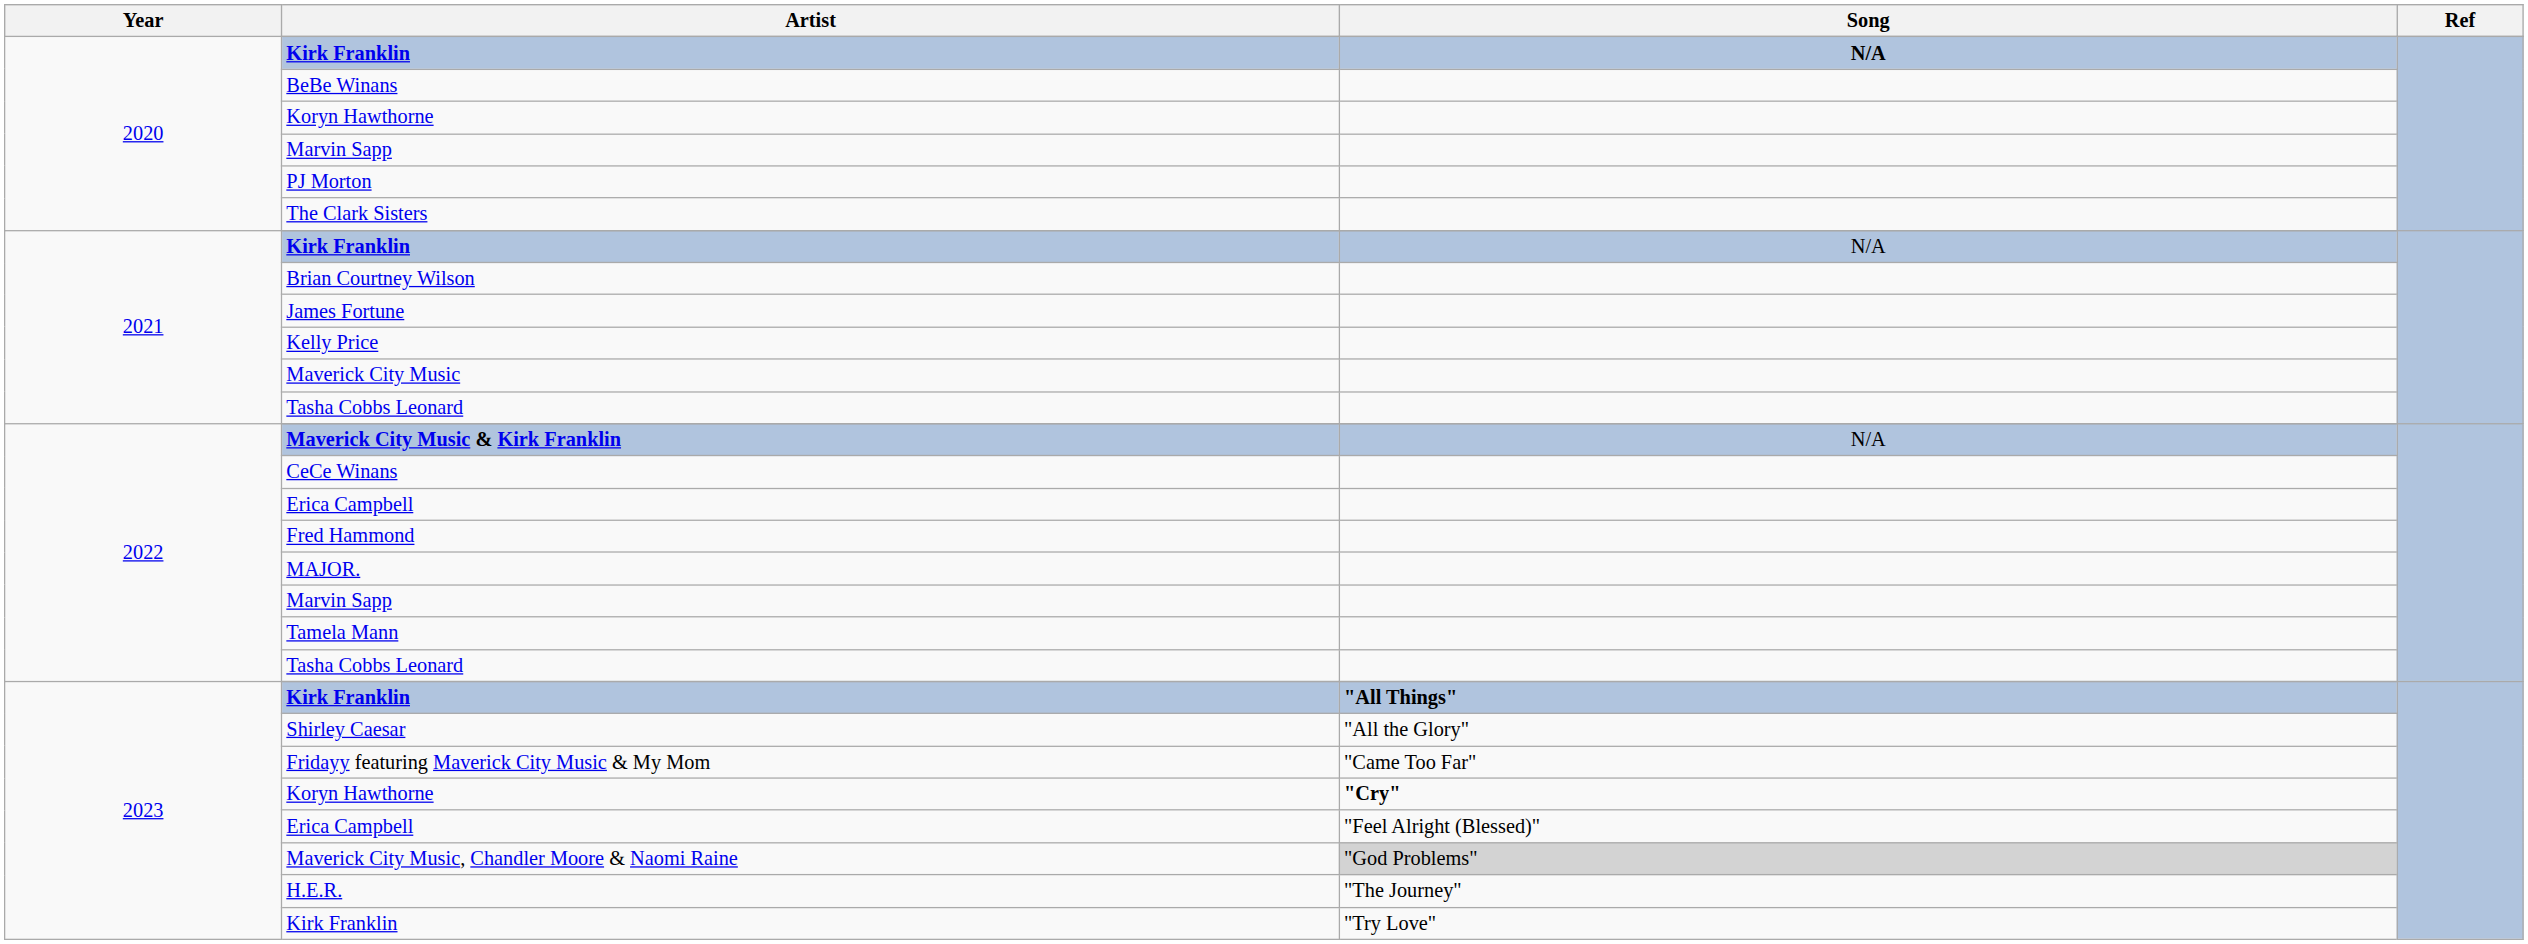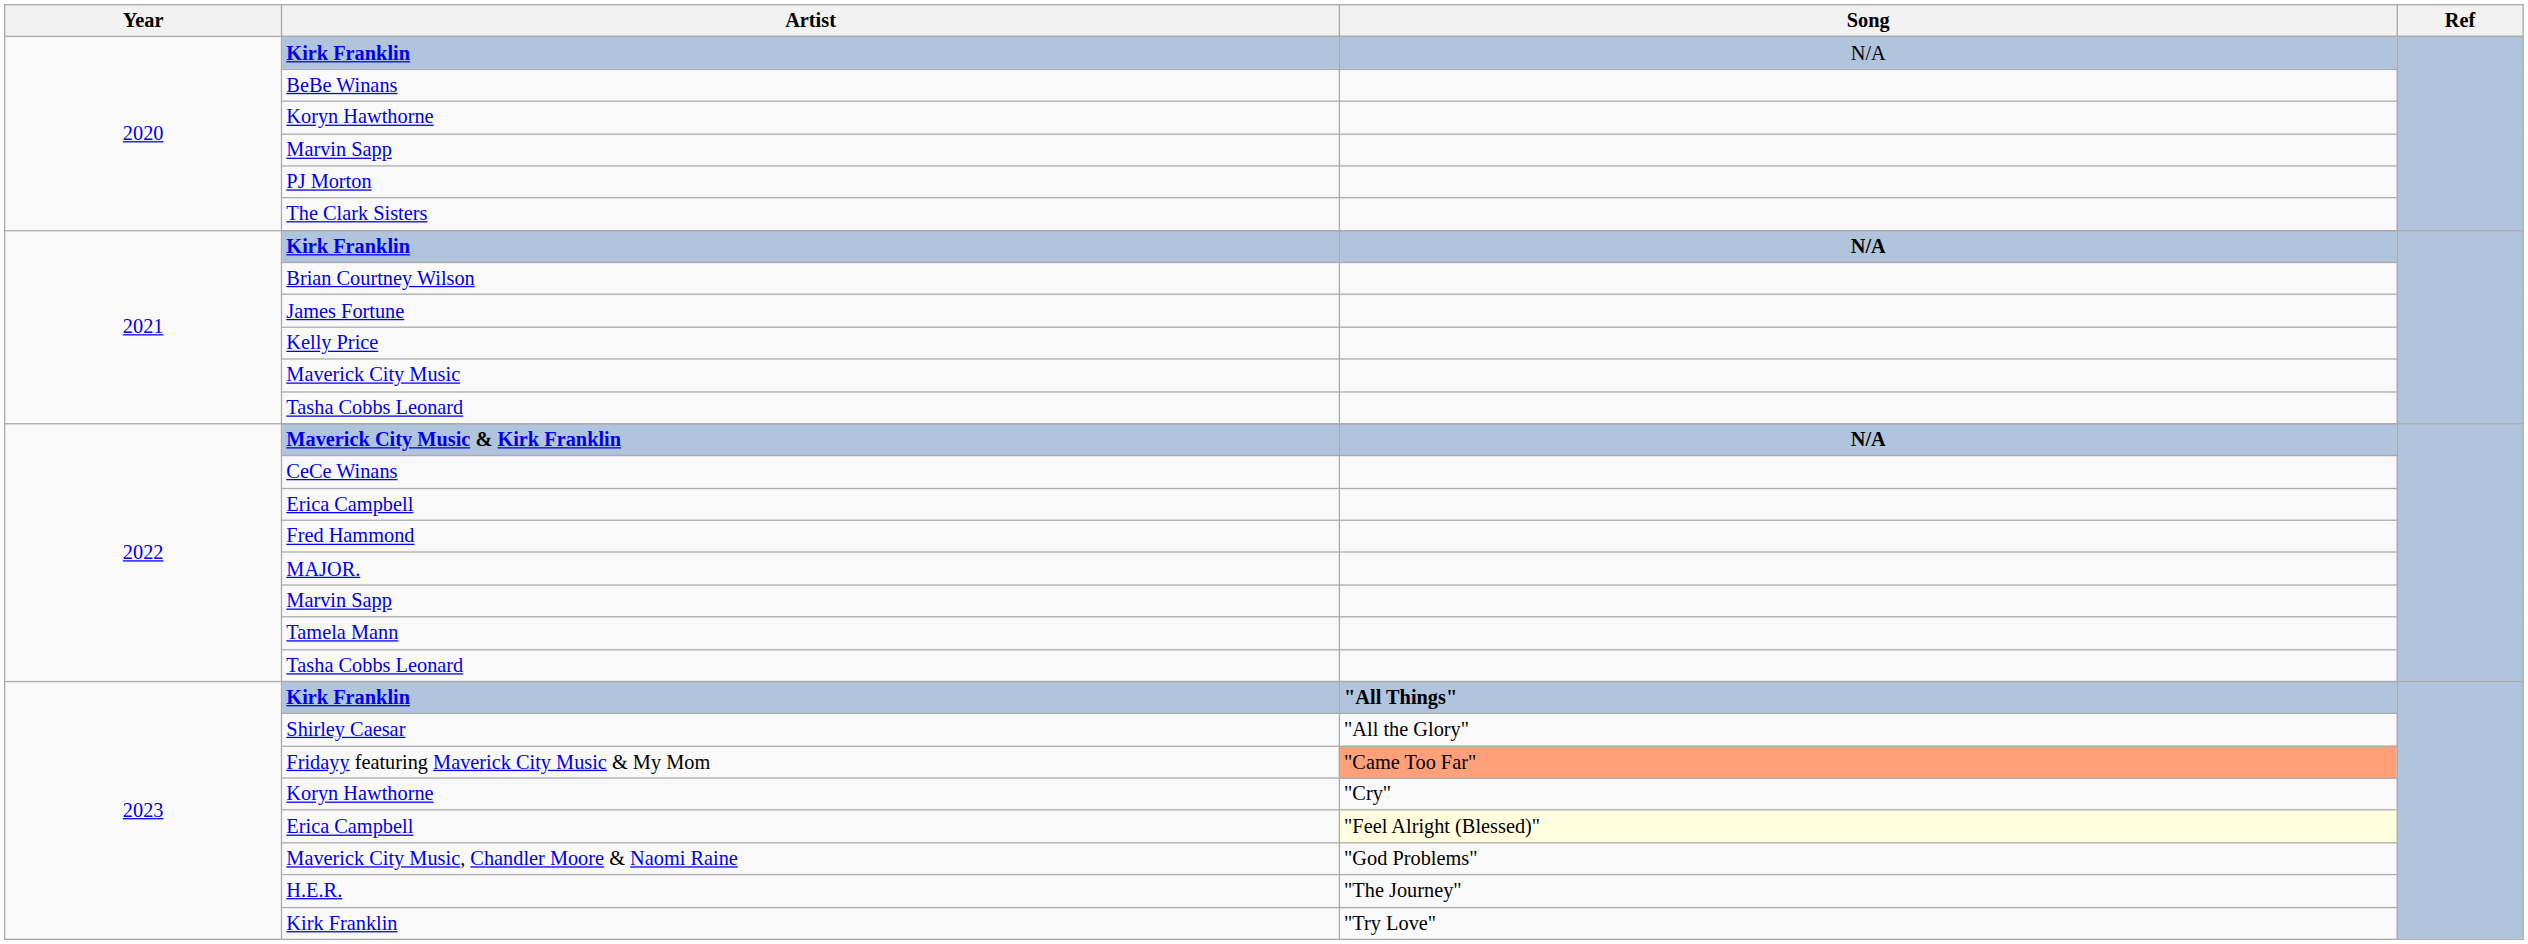(1868, 52) bold -> (1868, 52) normal
(1868, 246) normal -> (1868, 246) bold
(1868, 439) normal -> (1868, 439) bold
(1410, 761) no background -> (1410, 761) lightsalmon background
(1372, 794) bold -> (1368, 794) normal
(1442, 826) no background -> (1442, 826) lightyellow background
(1411, 858) lightgrey background -> (1411, 858) no background
